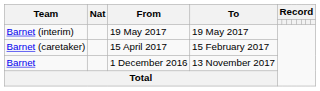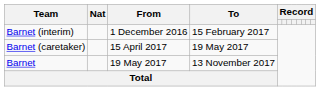(138, 32) 19 May 2017 -> (149, 32) 1 December 2016
(220, 32) 19 May 2017 -> (231, 32) 15 February 2017
(231, 47) 15 February 2017 -> (220, 47) 19 May 2017
(149, 63) 1 December 2016 -> (138, 63) 19 May 2017
